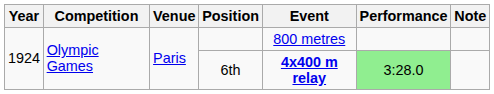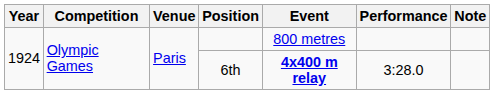(404, 70) lightgreen background -> (404, 70) no background
